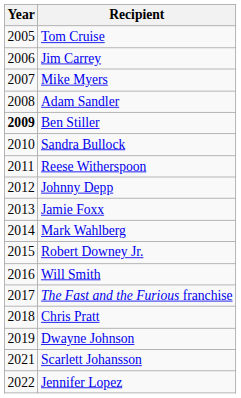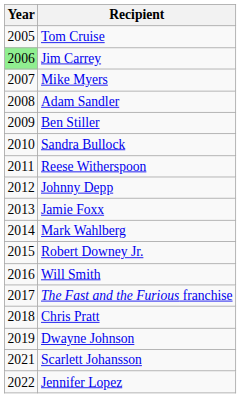(21, 58) no background -> (21, 58) lightgreen background
(21, 123) bold -> (21, 123) normal
